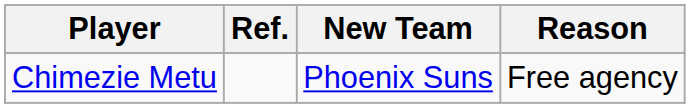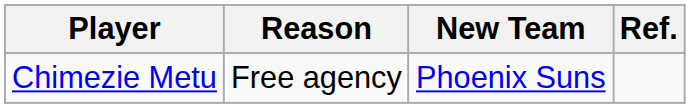columns swapped: (592, 28) <-> (260, 28)
